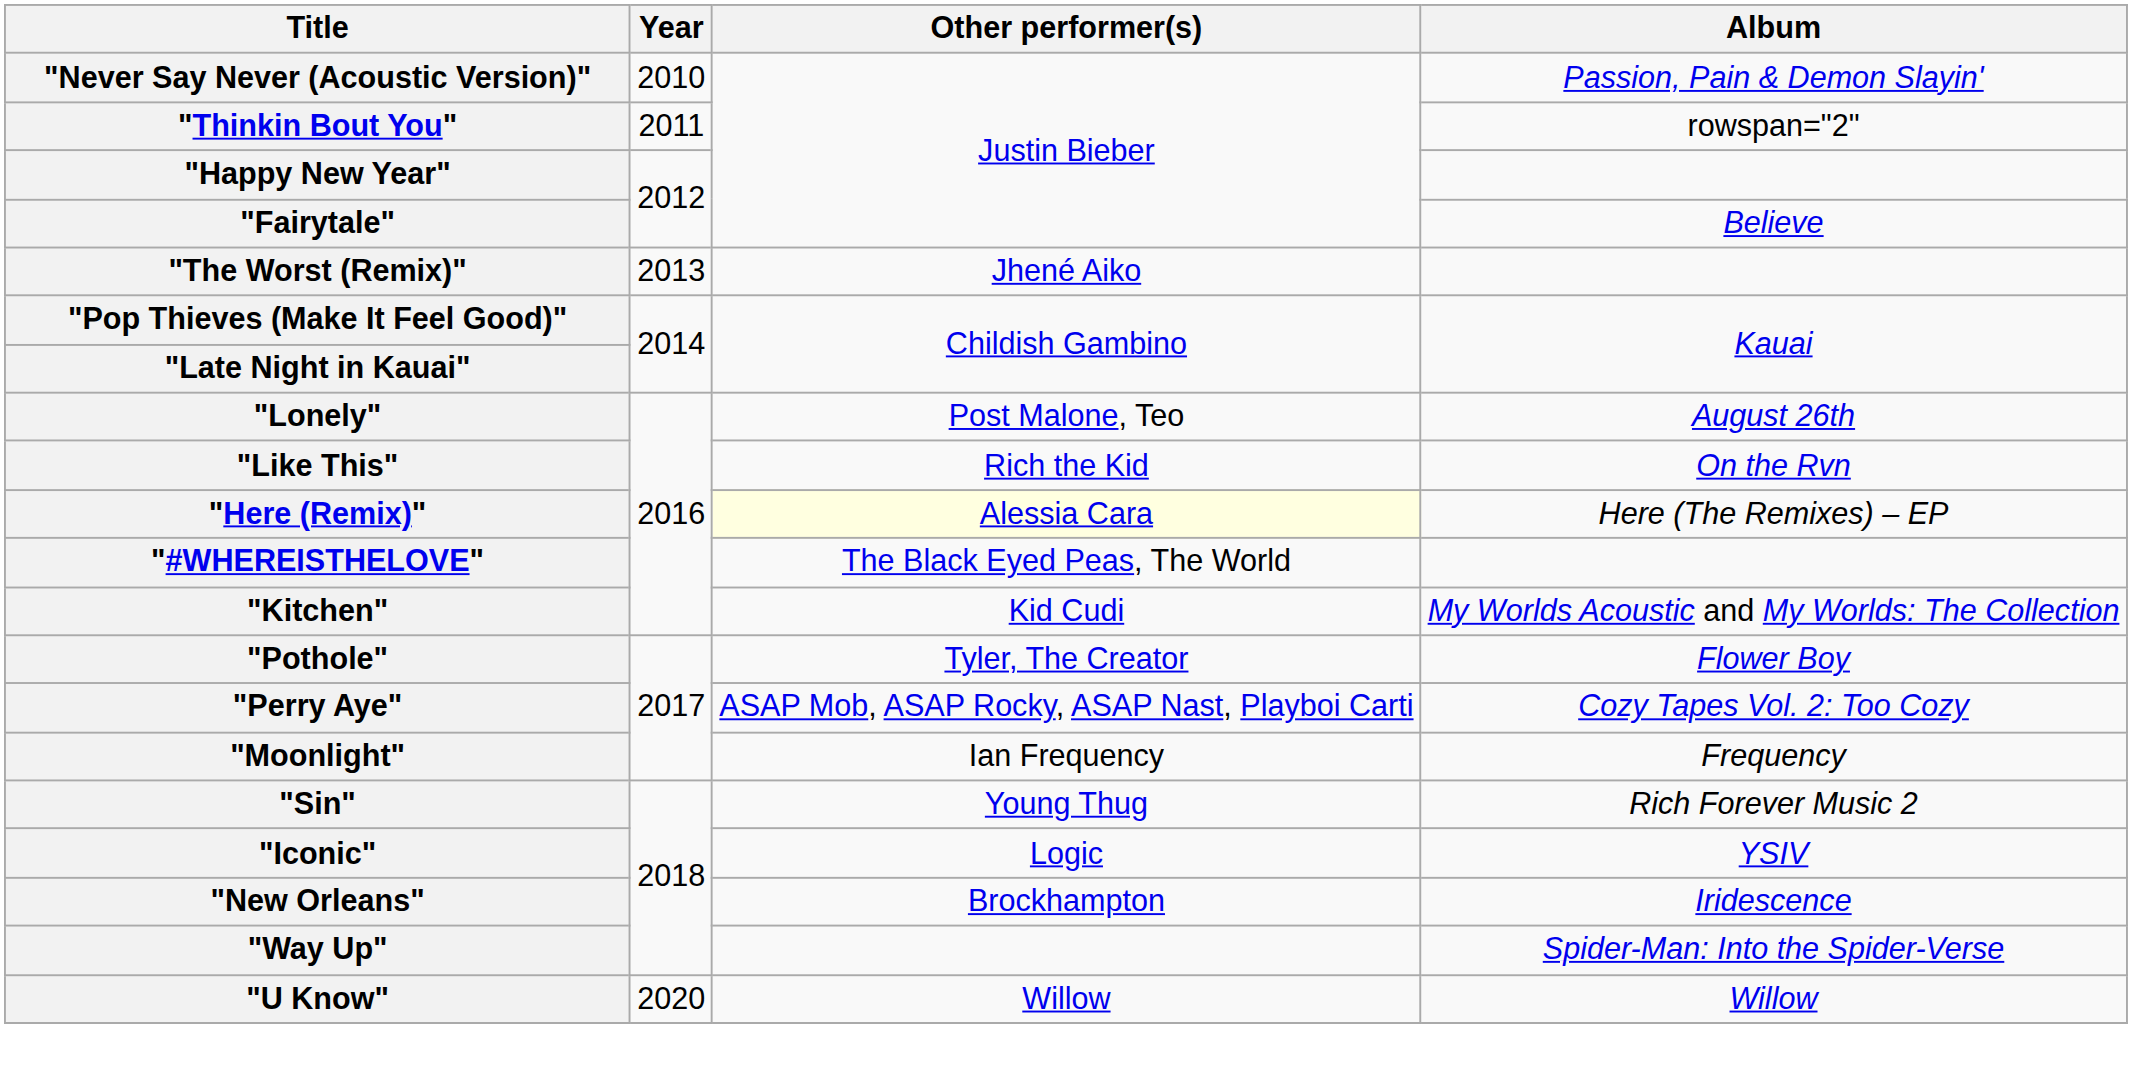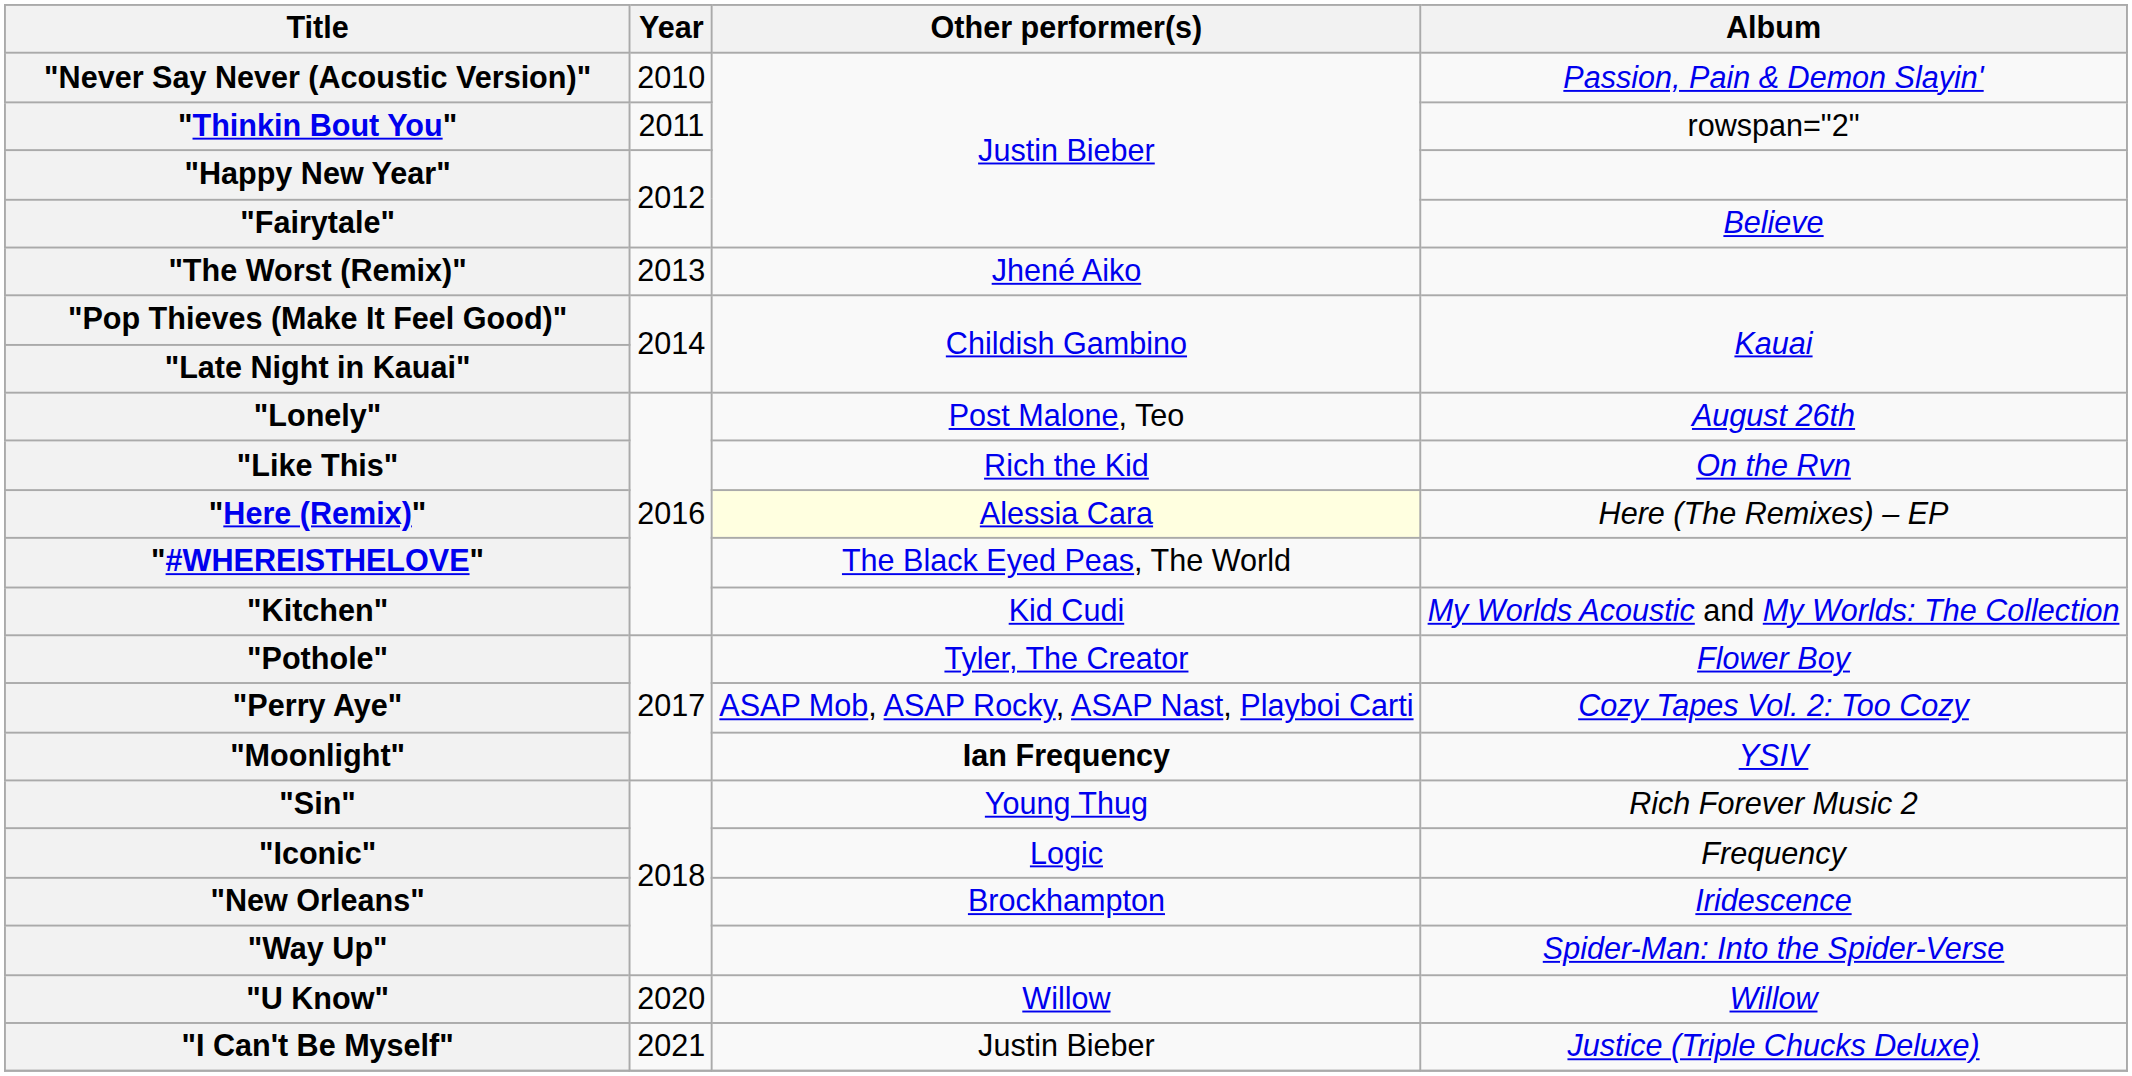(1066, 755) normal -> (1066, 755) bold
(1774, 755) Frequency -> (1774, 755) YSIV
(1774, 852) YSIV -> (1774, 852) Frequency
+ row: (318, 1046)
